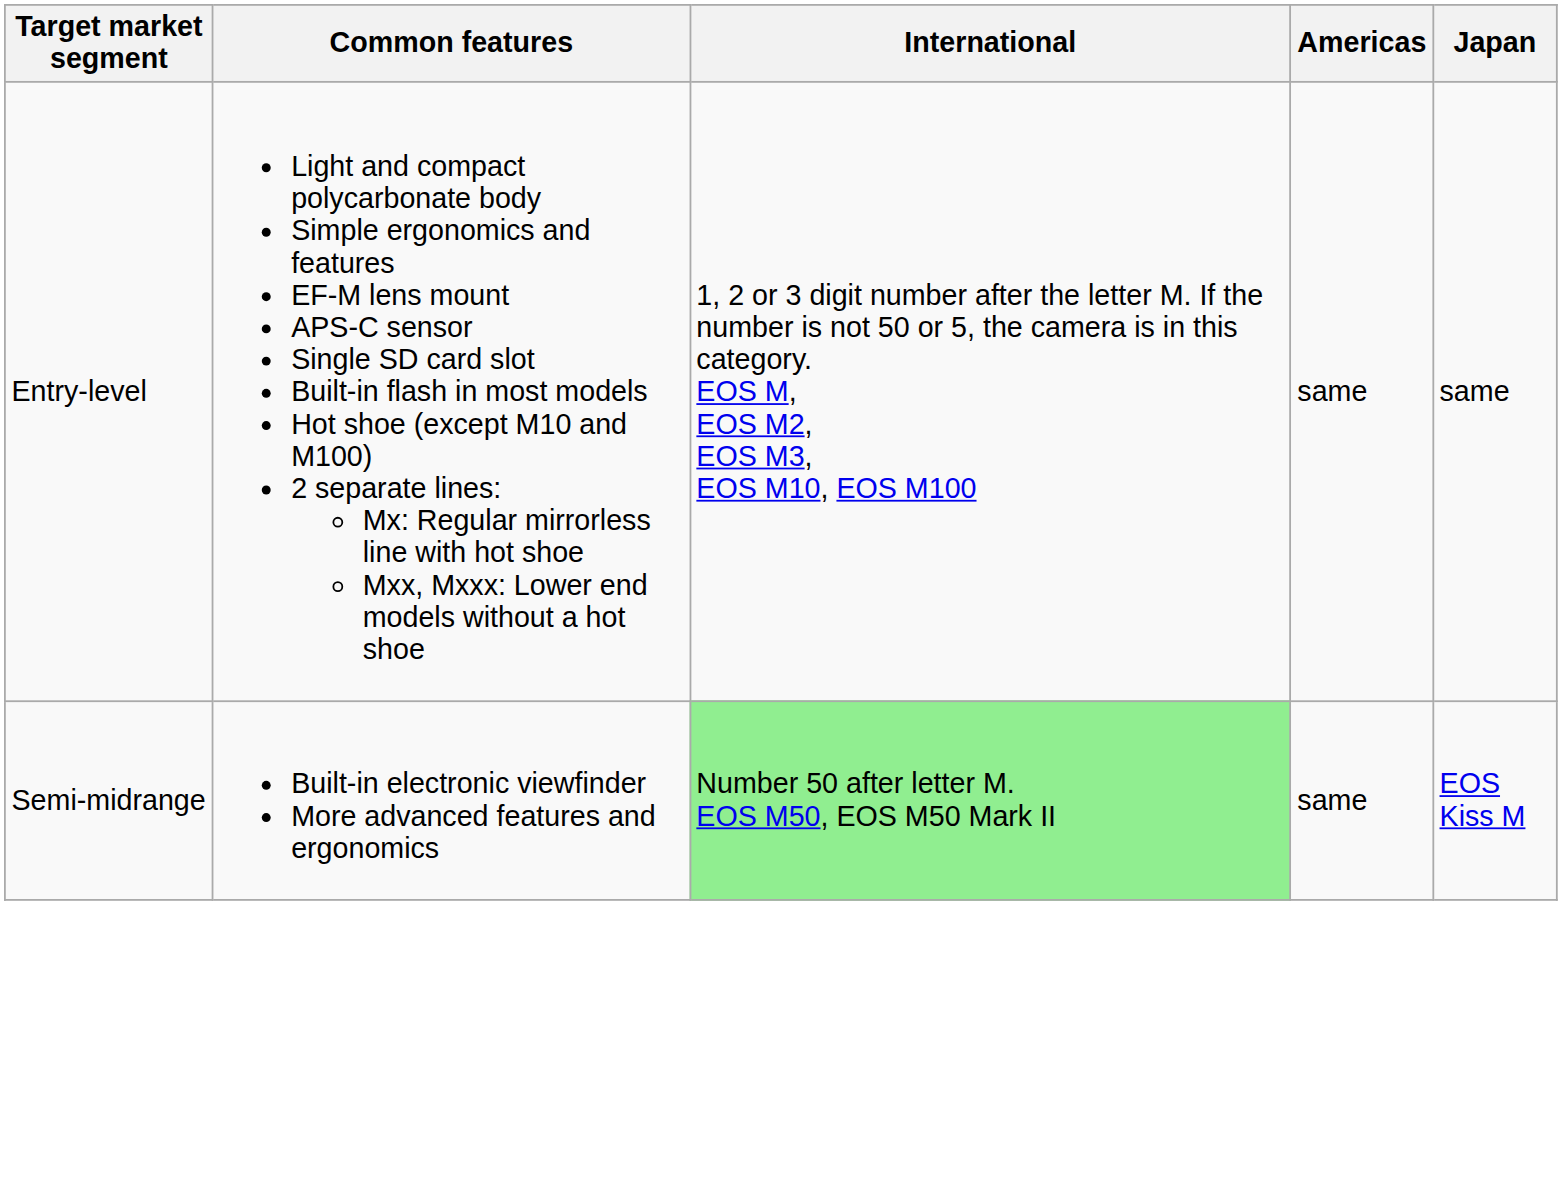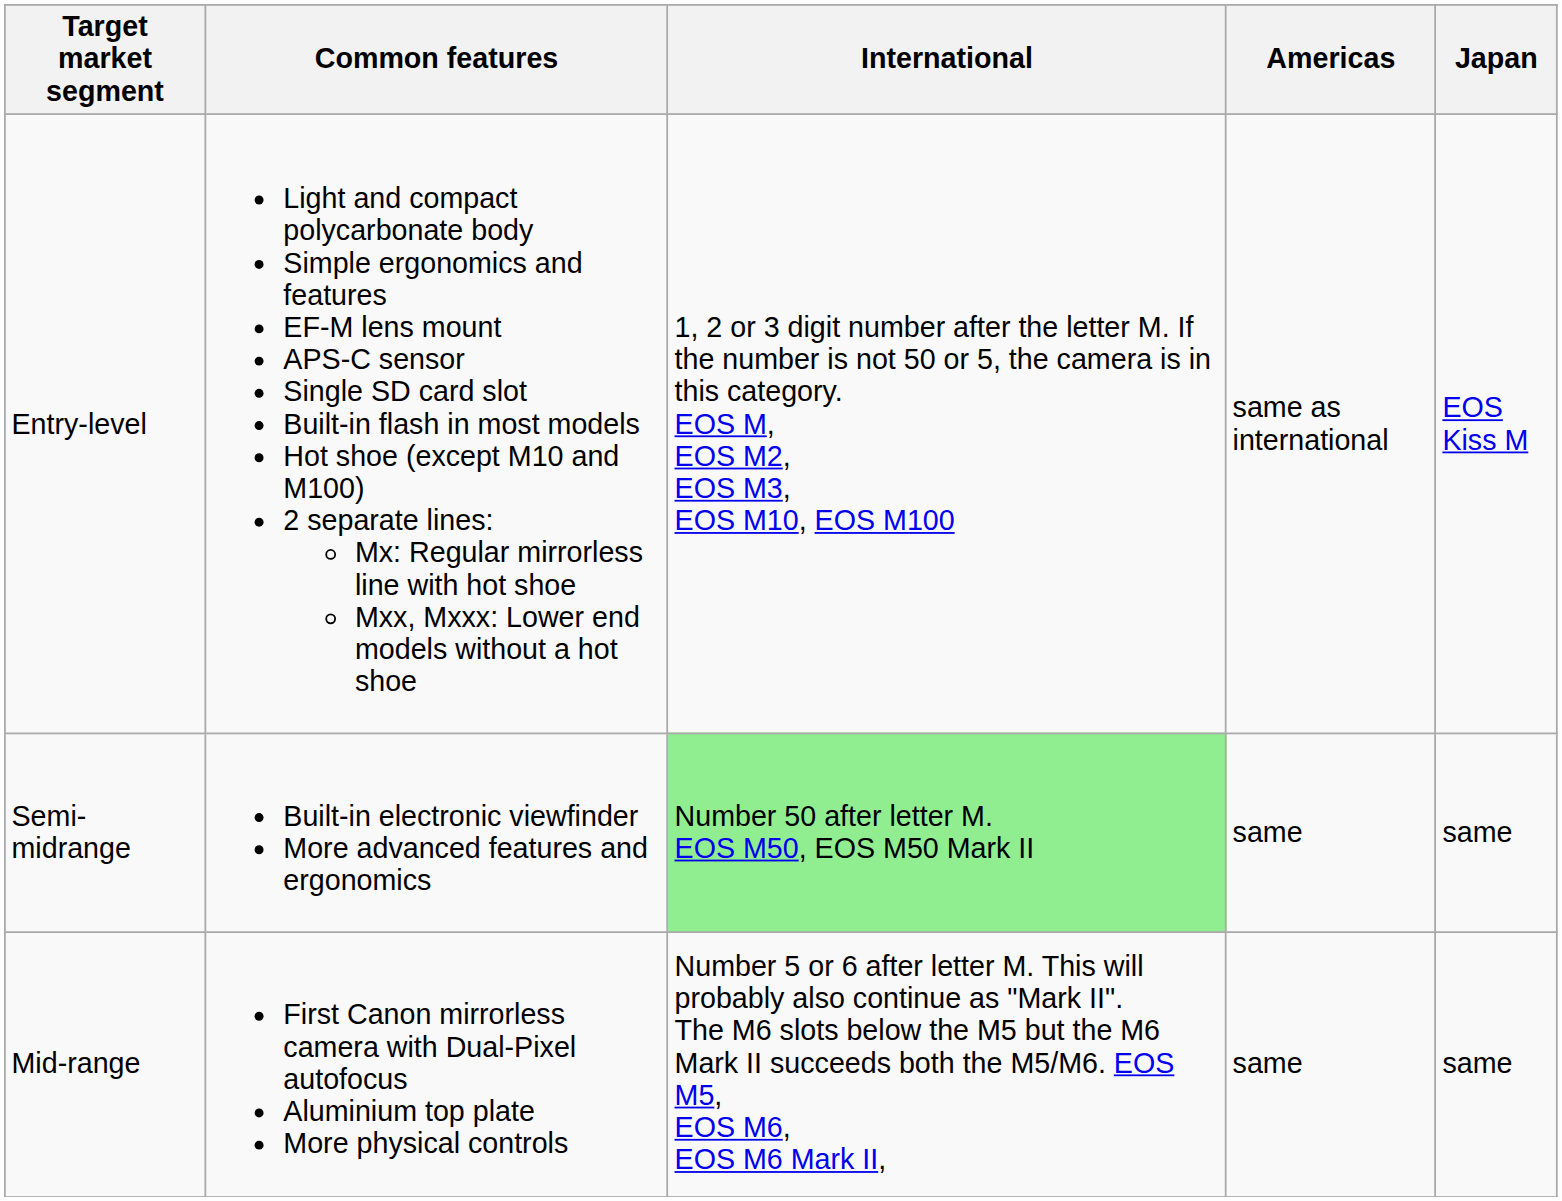(1332, 391) same -> (1311, 423) same as international
(1475, 391) same -> (1485, 423) EOS Kiss M
(1482, 800) EOS Kiss M -> (1477, 832) same
+ row: (76, 1063)
